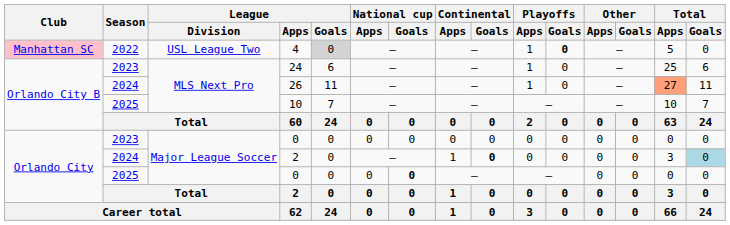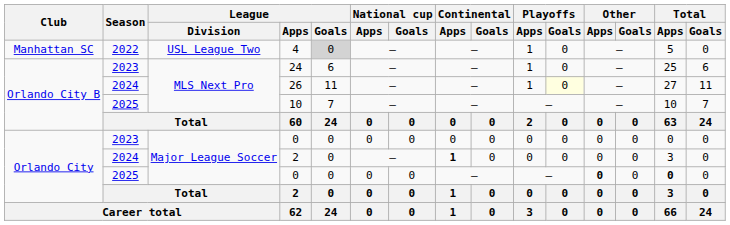(54, 49) pink background -> (54, 49) no background
(565, 49) bold -> (565, 49) normal
(565, 85) no background -> (565, 85) lightyellow background
(670, 85) lightsalmon background -> (670, 85) no background
(453, 158) normal -> (453, 158) bold
(492, 158) bold -> (492, 158) normal
(706, 158) lightblue background -> (706, 158) no background
(412, 176) bold -> (412, 176) normal
(600, 176) normal -> (600, 176) bold
(670, 176) normal -> (670, 176) bold
